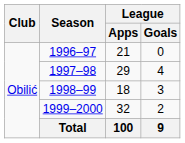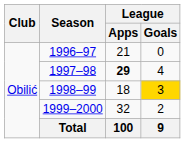(123, 71) normal -> (123, 71) bold
(160, 90) no background -> (160, 90) gold background
